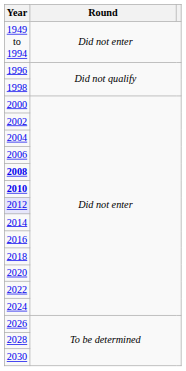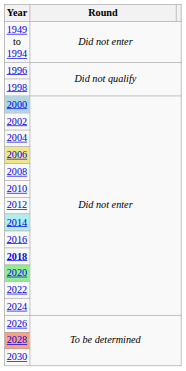(17, 104) no background -> (17, 104) lightblue background
(17, 155) no background -> (17, 155) khaki background
(17, 172) bold -> (17, 172) normal
(17, 189) bold -> (17, 189) normal
(17, 206) lavender background -> (17, 206) no background
(17, 222) no background -> (17, 222) paleturquoise background
(17, 256) normal -> (17, 256) bold
(17, 273) no background -> (17, 273) lightgreen background
(17, 340) no background -> (17, 340) lightsalmon background
